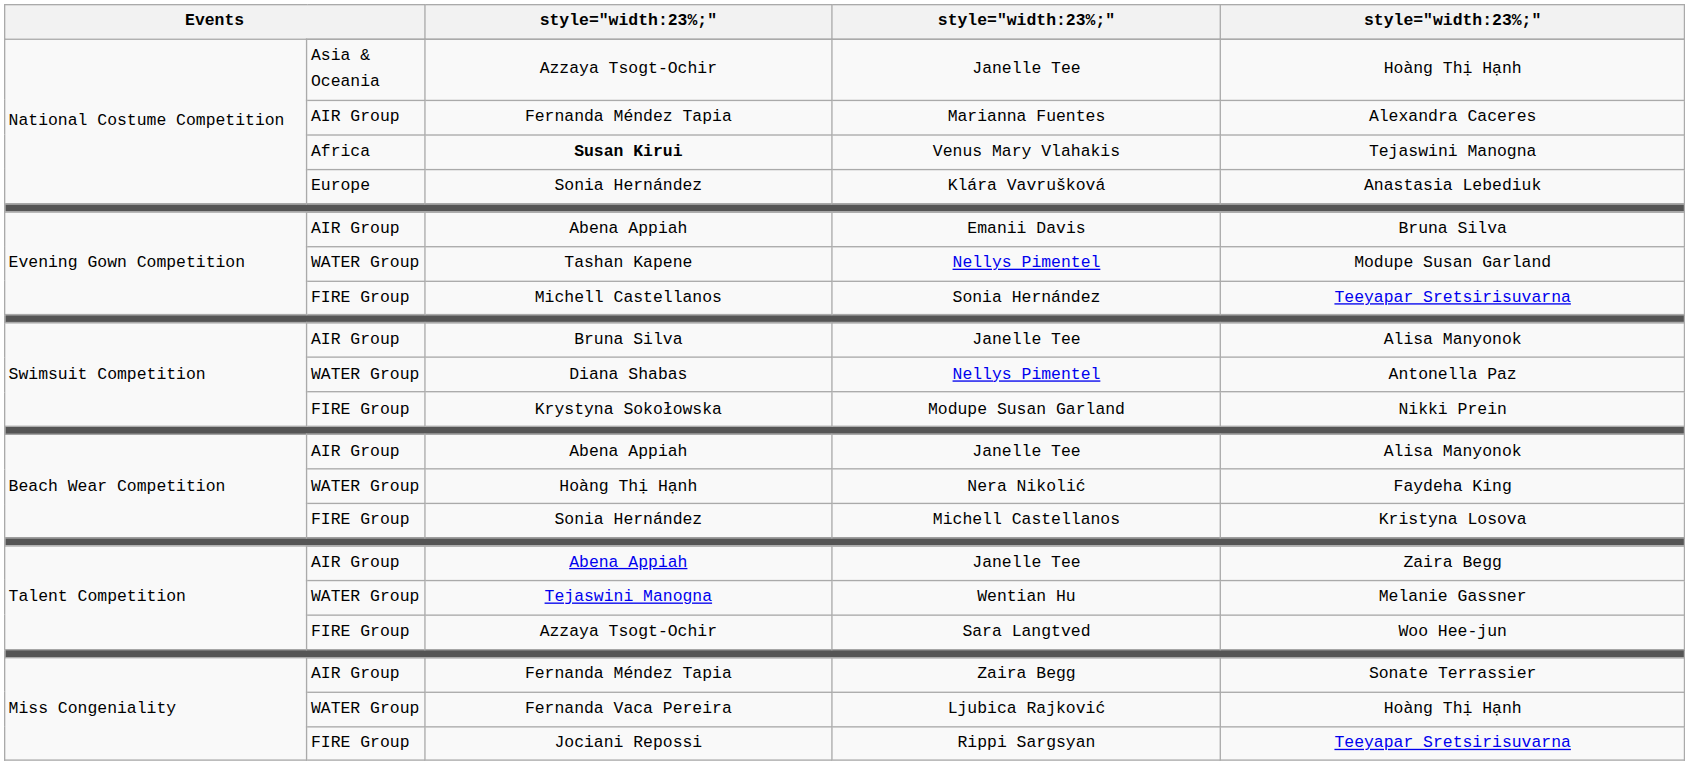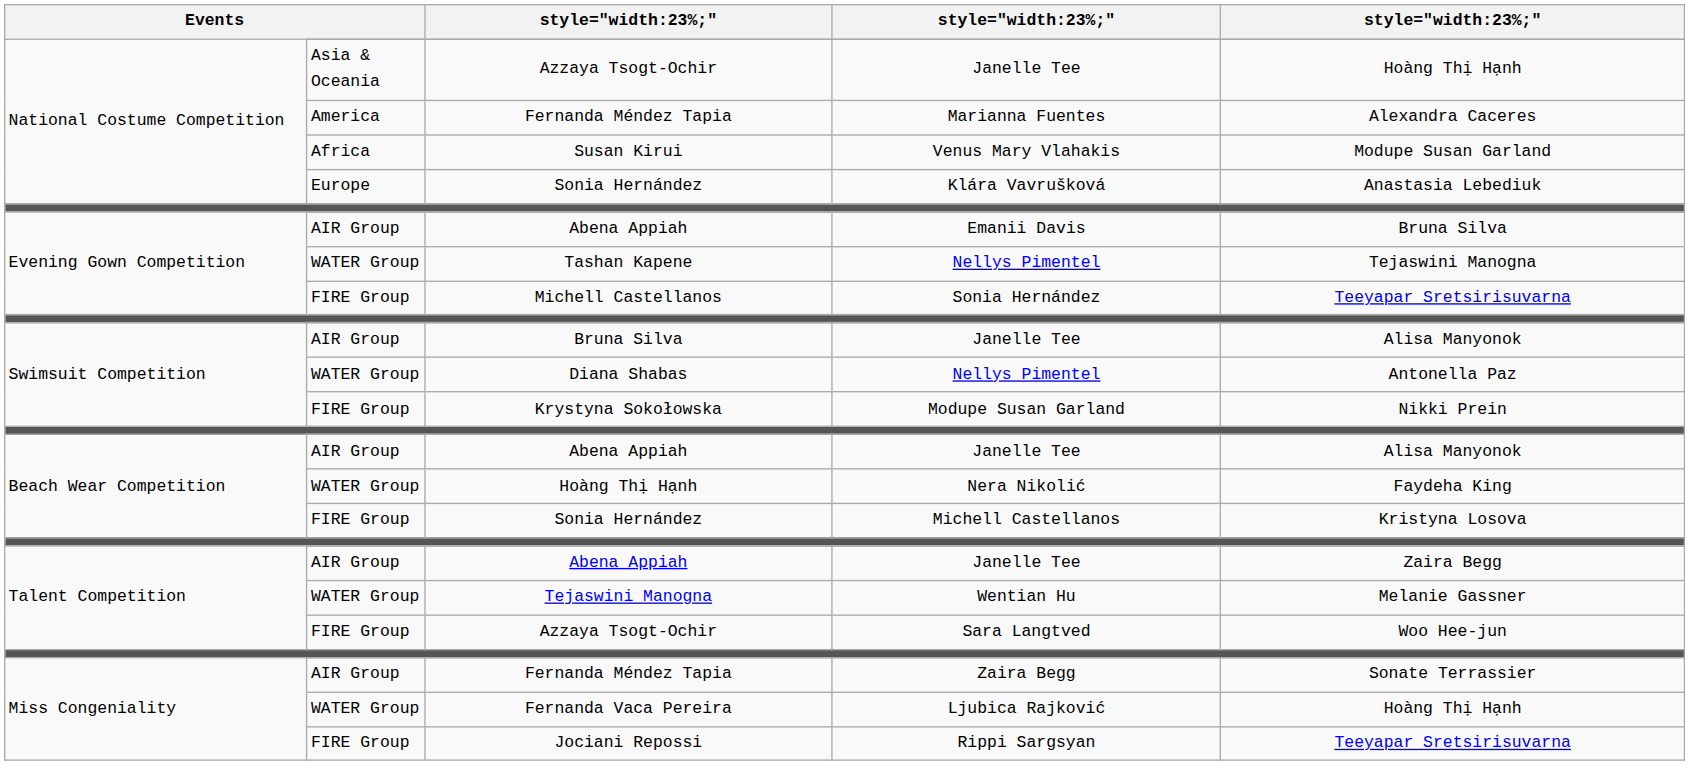(355, 118) AIR Group -> (345, 118) America
(628, 152) bold -> (628, 152) normal
(1453, 152) Tejaswini Manogna -> (1453, 152) Modupe Susan Garland
(1453, 264) Modupe Susan Garland -> (1453, 264) Tejaswini Manogna
